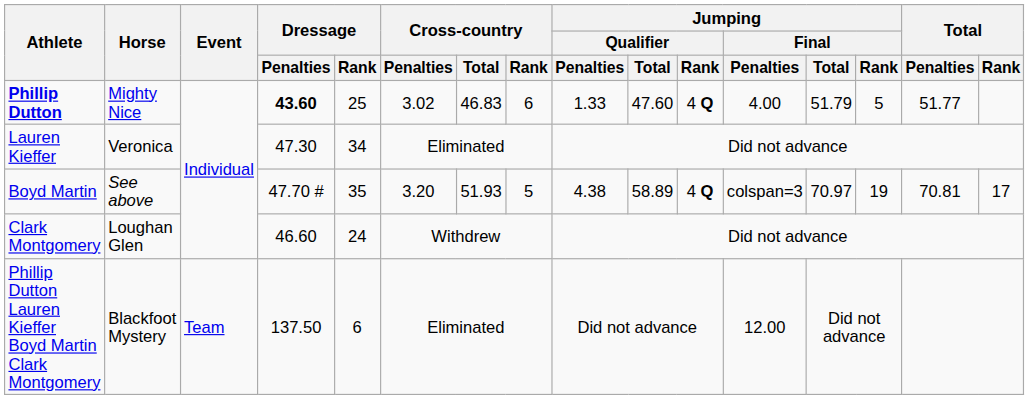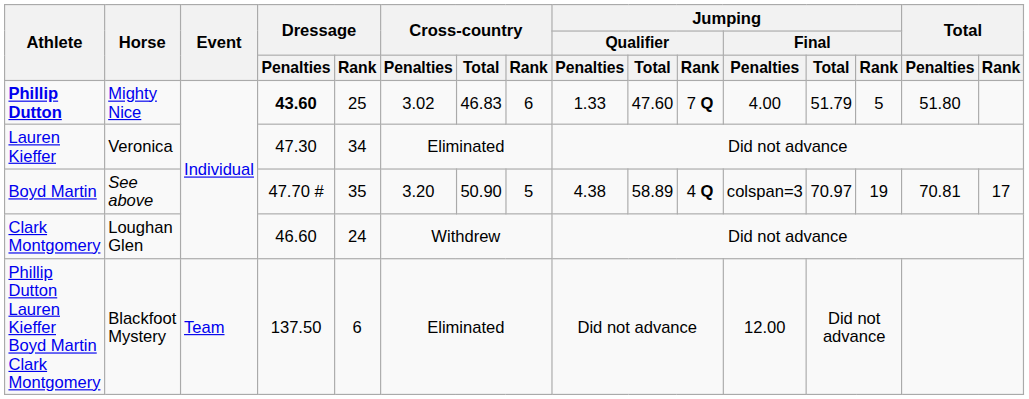(700, 103) 4 Q -> (700, 103) 7 Q
(940, 103) 51.77 -> (940, 103) 51.80
(481, 192) 51.93 -> (481, 192) 50.90
